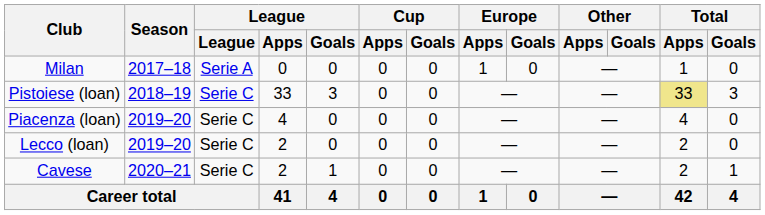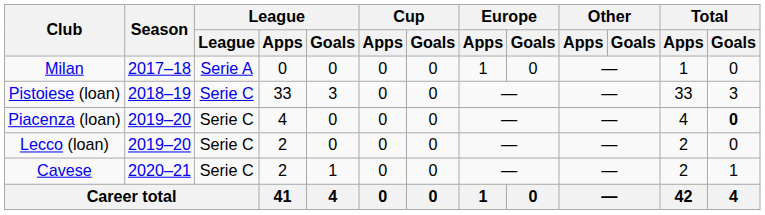(683, 94) khaki background -> (683, 94) no background
(734, 119) normal -> (734, 119) bold
